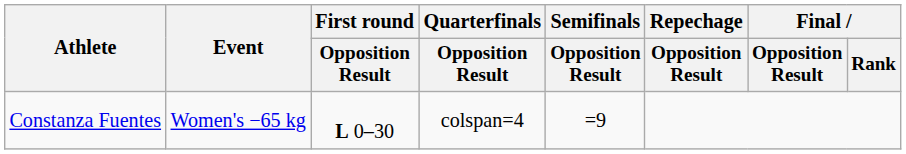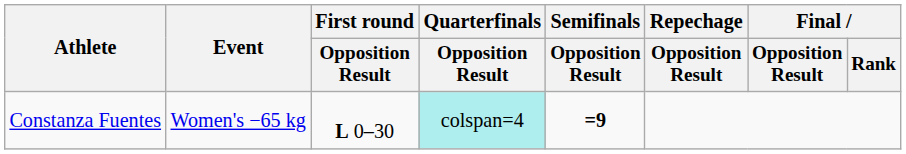(482, 120) no background -> (482, 120) paleturquoise background
(595, 120) normal -> (595, 120) bold
